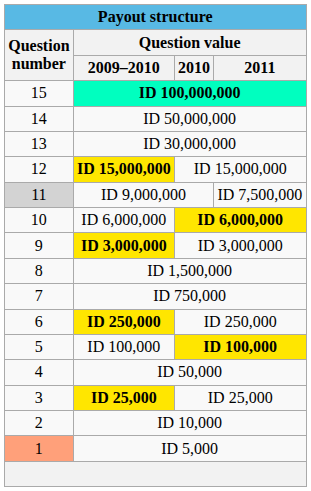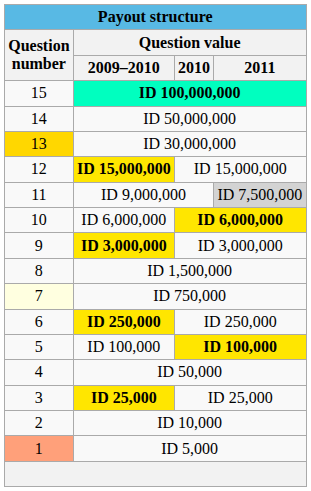(39, 144) no background -> (39, 144) gold background
(39, 194) lightgrey background -> (39, 194) no background
(260, 194) no background -> (260, 194) lightgrey background
(39, 296) no background -> (39, 296) lightyellow background
